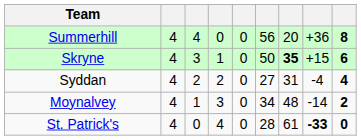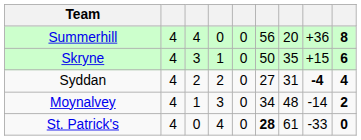(291, 59) bold -> (291, 59) normal
(317, 80) normal -> (317, 80) bold
(267, 124) normal -> (267, 124) bold
(317, 124) bold -> (317, 124) normal
